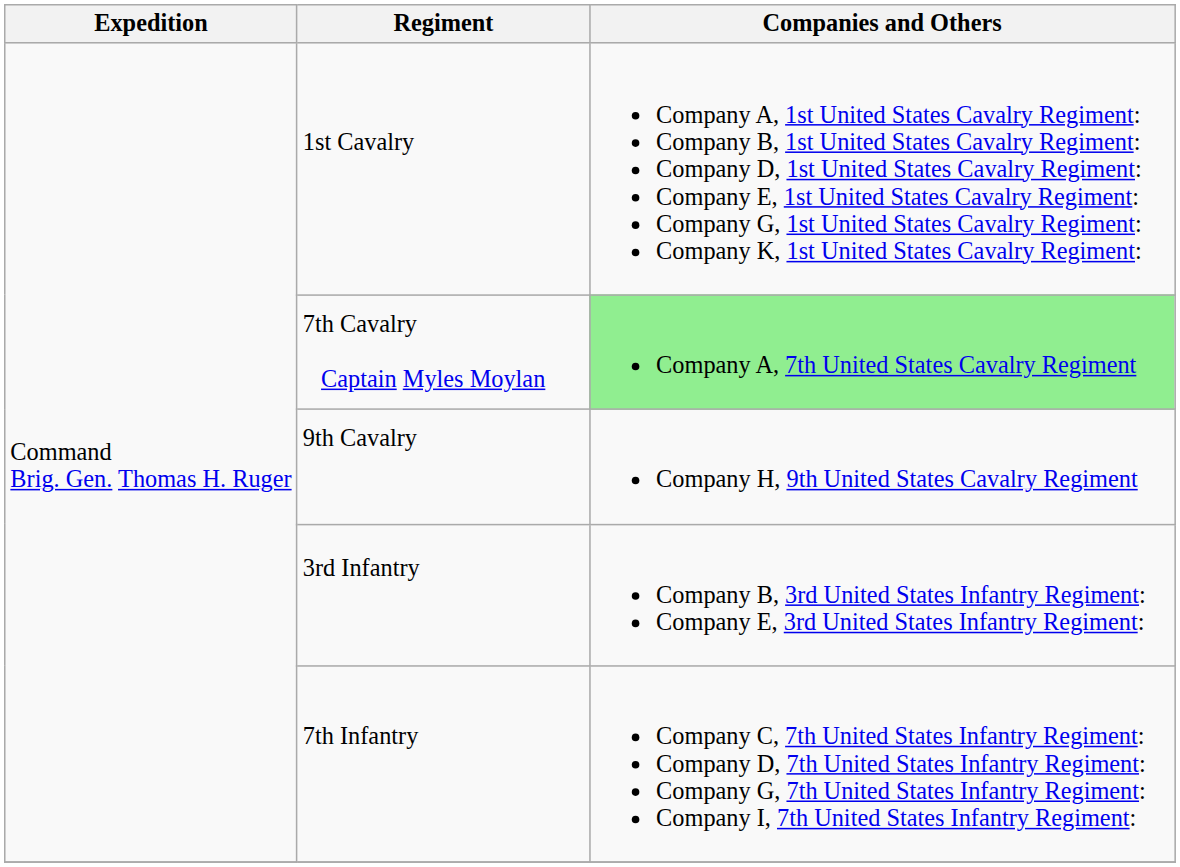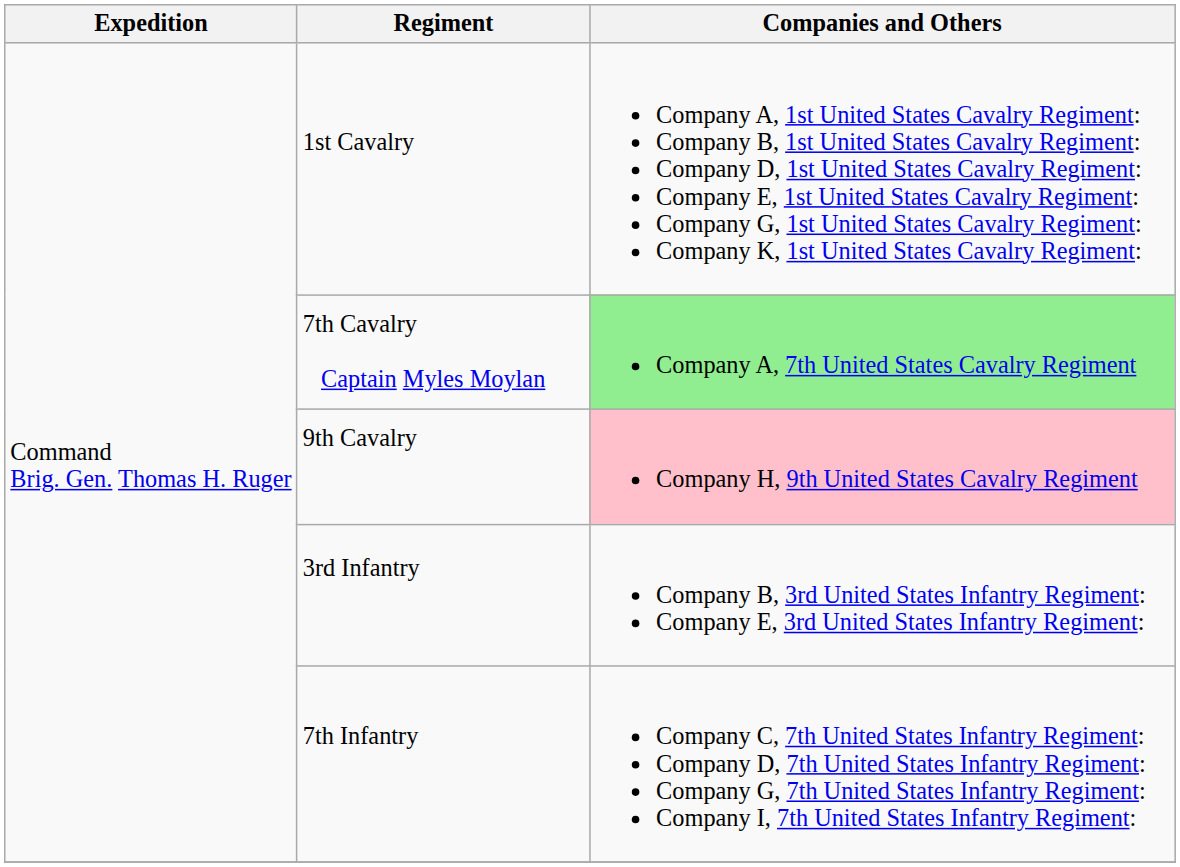(882, 480) no background -> (882, 480) pink background
